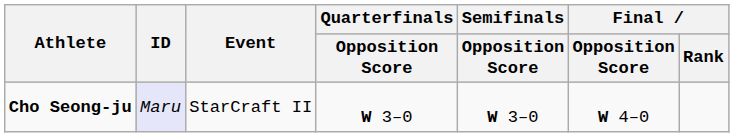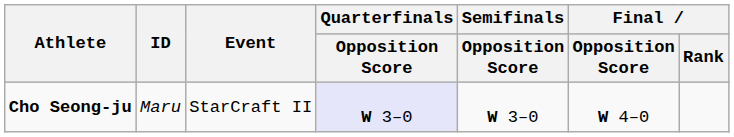(160, 107) lavender background -> (160, 107) no background
(387, 117) no background -> (387, 117) lavender background
